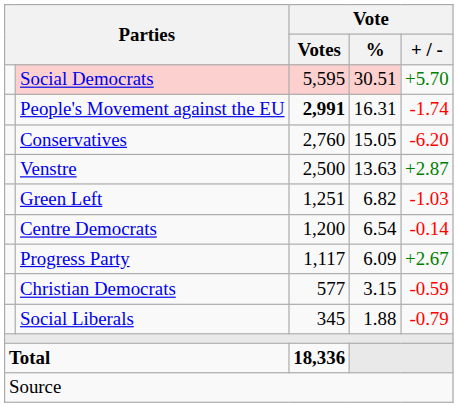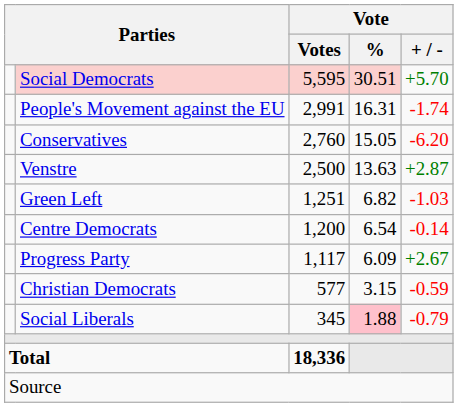(324, 109) bold -> (324, 109) normal
(380, 318) no background -> (380, 318) pink background
